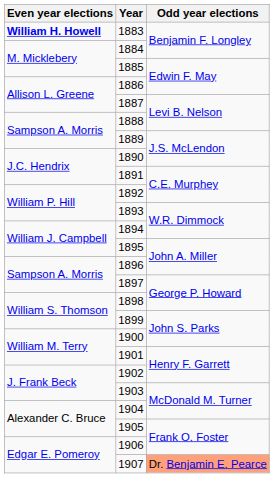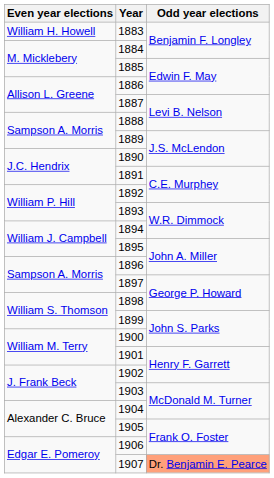(54, 31) bold -> (51, 31) normal
